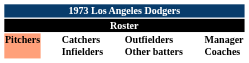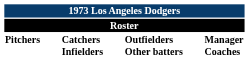(23, 40) lightsalmon background -> (23, 40) no background
